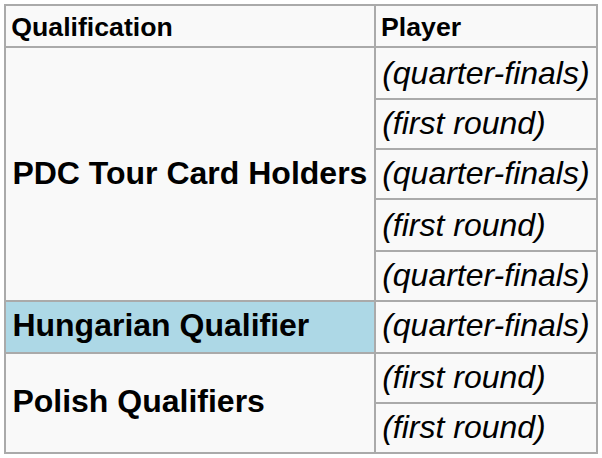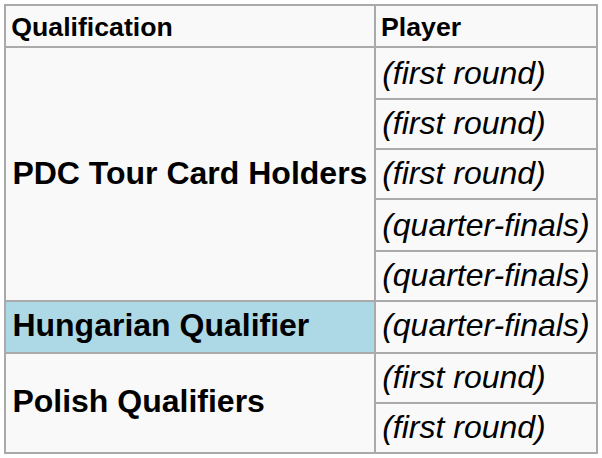(486, 72) (quarter-finals) -> (464, 72) (first round)
(486, 174) (quarter-finals) -> (464, 174) (first round)
(464, 224) (first round) -> (486, 224) (quarter-finals)
